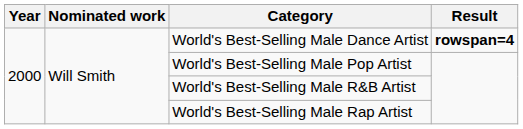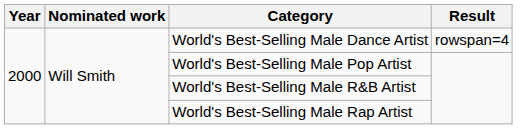(475, 40) bold -> (472, 40) normal
